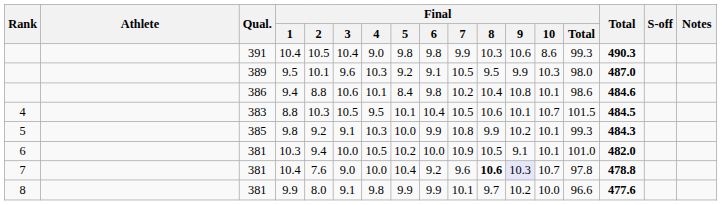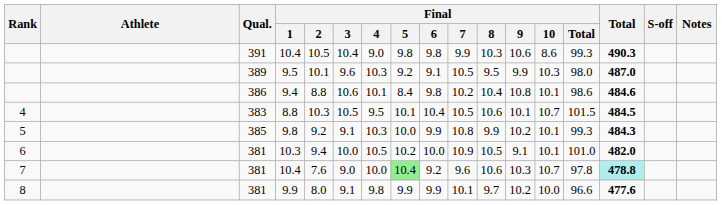(405, 170) no background -> (405, 170) lightgreen background
(491, 170) bold -> (491, 170) normal
(520, 170) lavender background -> (520, 170) no background
(622, 170) no background -> (622, 170) paleturquoise background
